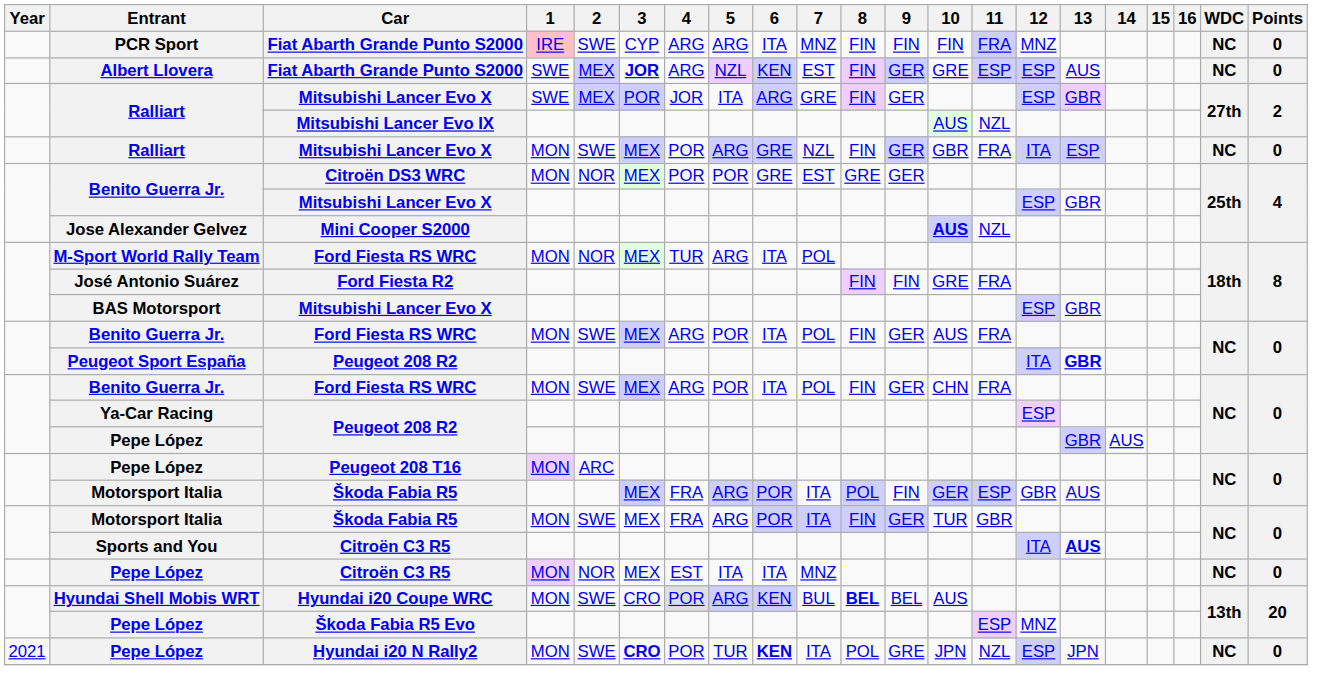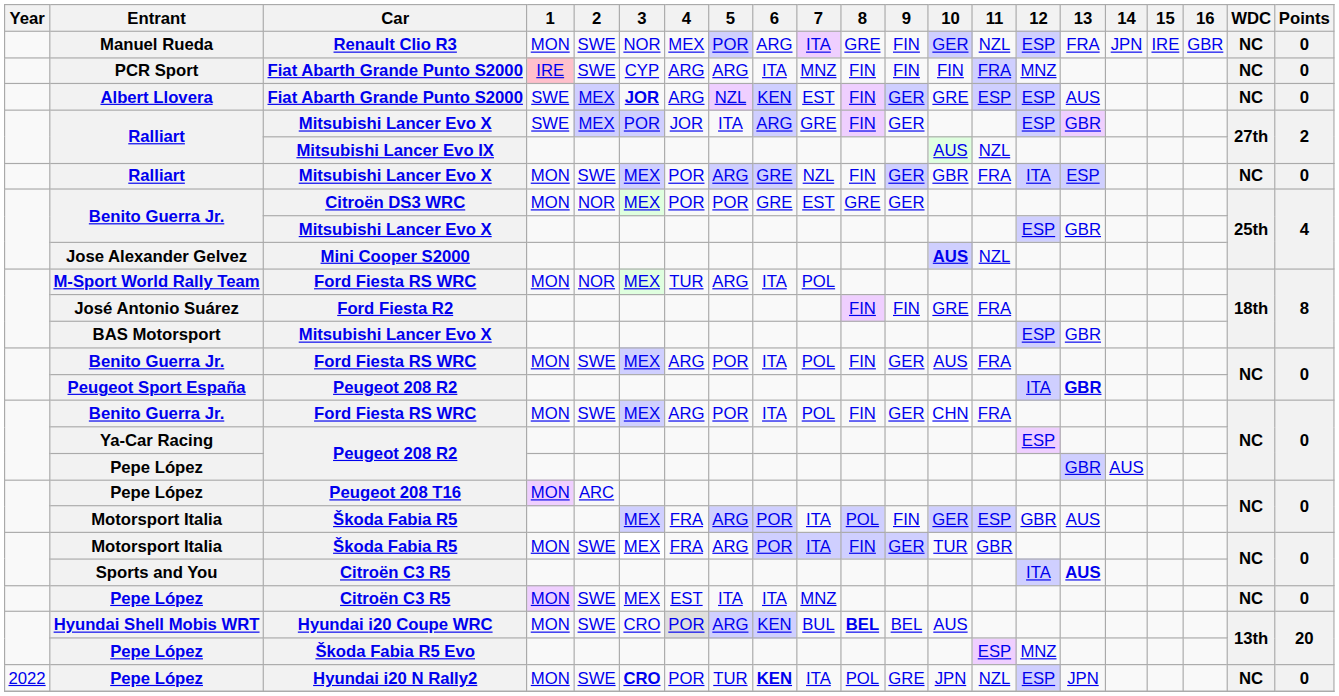+ row: (157, 45)
(597, 572) NOR -> (597, 599) SWE
(27, 652) 2021 -> (27, 678) 2022
